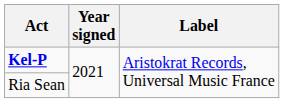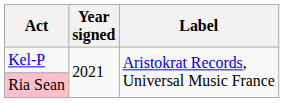(27, 60) bold -> (27, 60) normal
(37, 85) no background -> (37, 85) pink background
